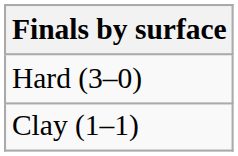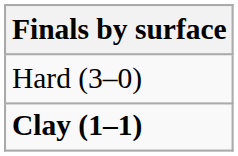(75, 126) normal -> (77, 126) bold
